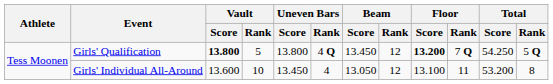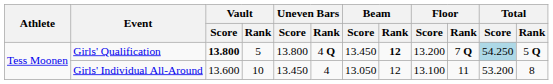(395, 51) normal -> (395, 51) bold
(429, 51) bold -> (429, 51) normal
(498, 51) no background -> (498, 51) lightblue background
